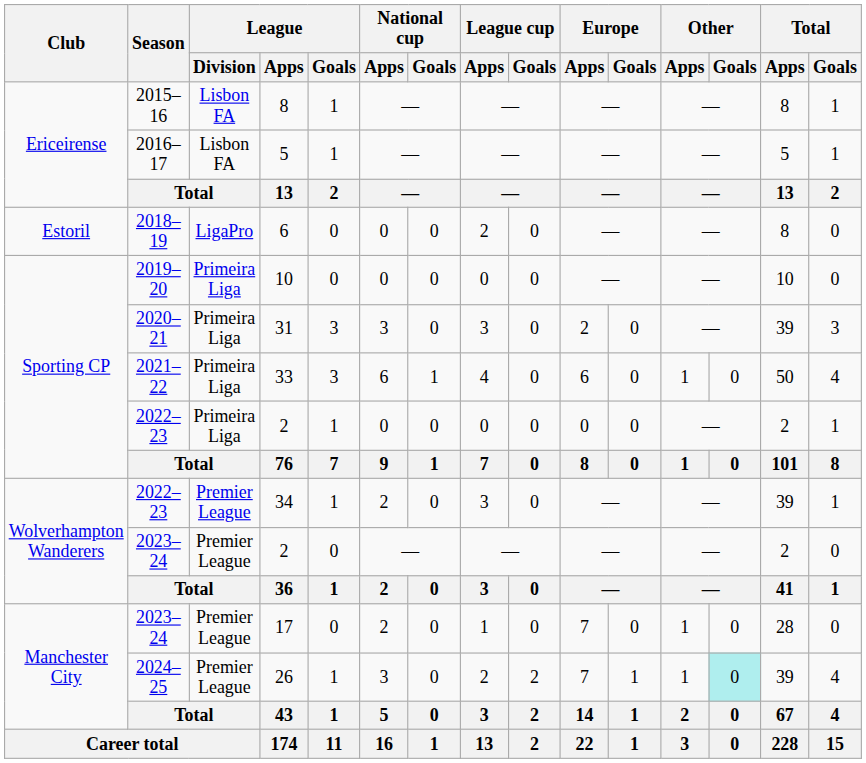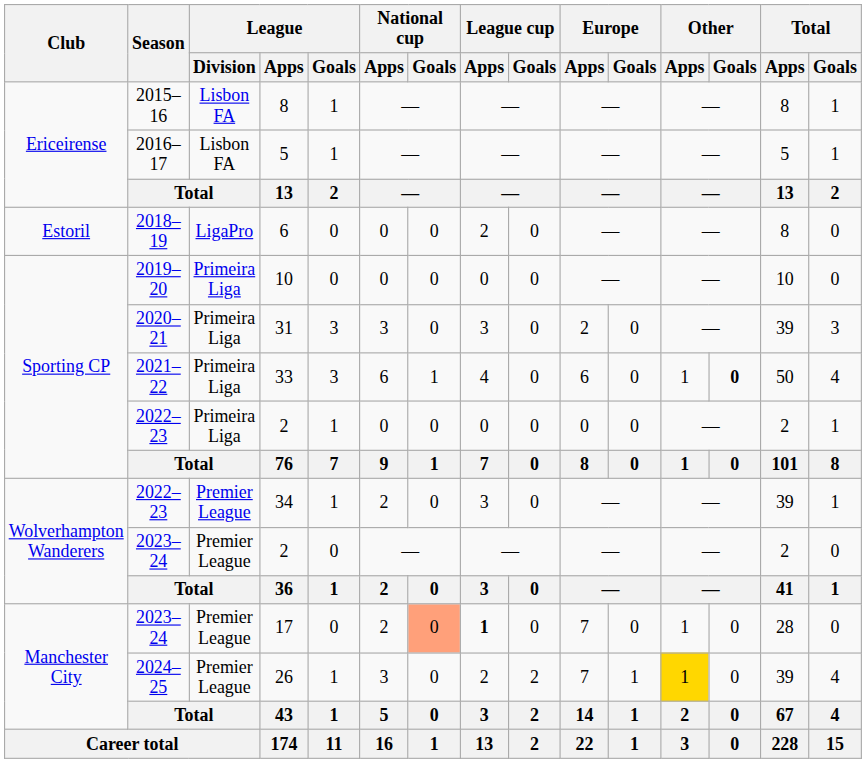(735, 377) normal -> (735, 377) bold
(434, 628) no background -> (434, 628) lightsalmon background
(484, 628) normal -> (484, 628) bold
(685, 676) no background -> (685, 676) gold background
(735, 676) paleturquoise background -> (735, 676) no background
